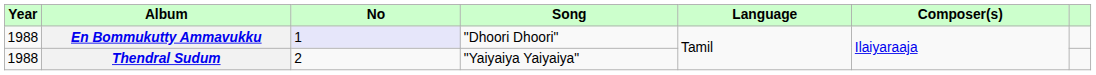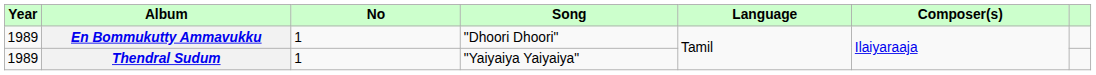(23, 37) 1988 -> (23, 37) 1989
(298, 37) lavender background -> (298, 37) no background
(23, 59) 1988 -> (23, 59) 1989
(298, 59) 2 -> (298, 59) 1
